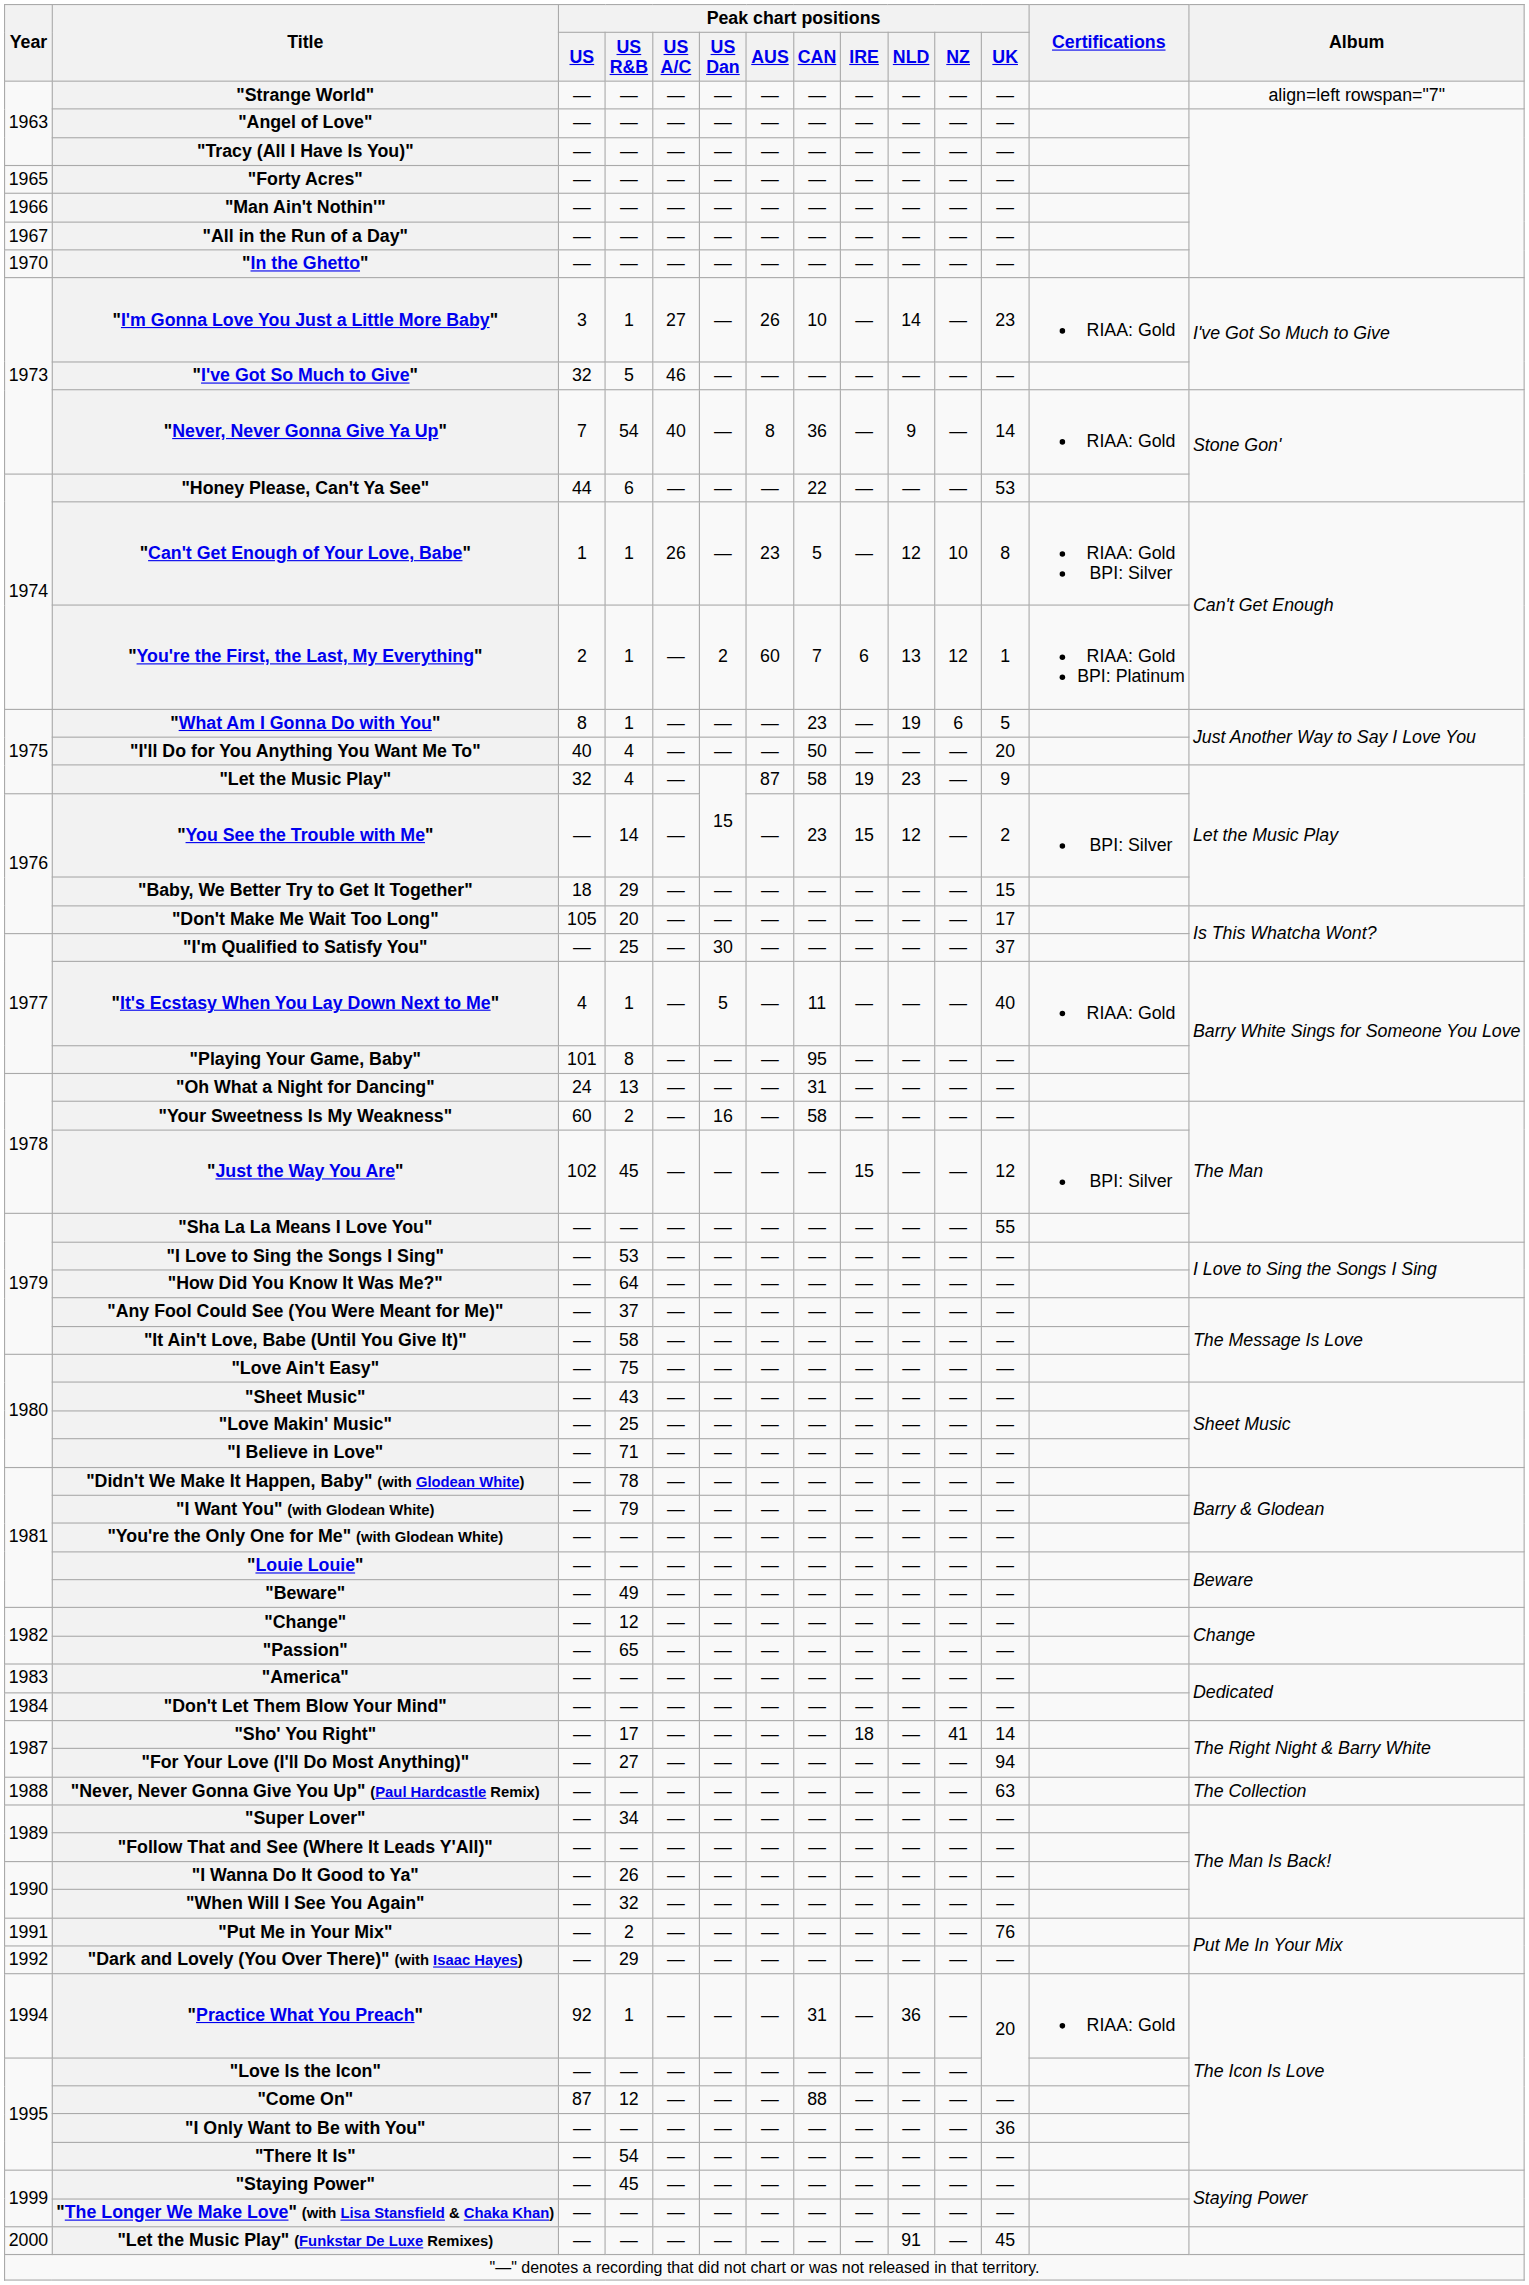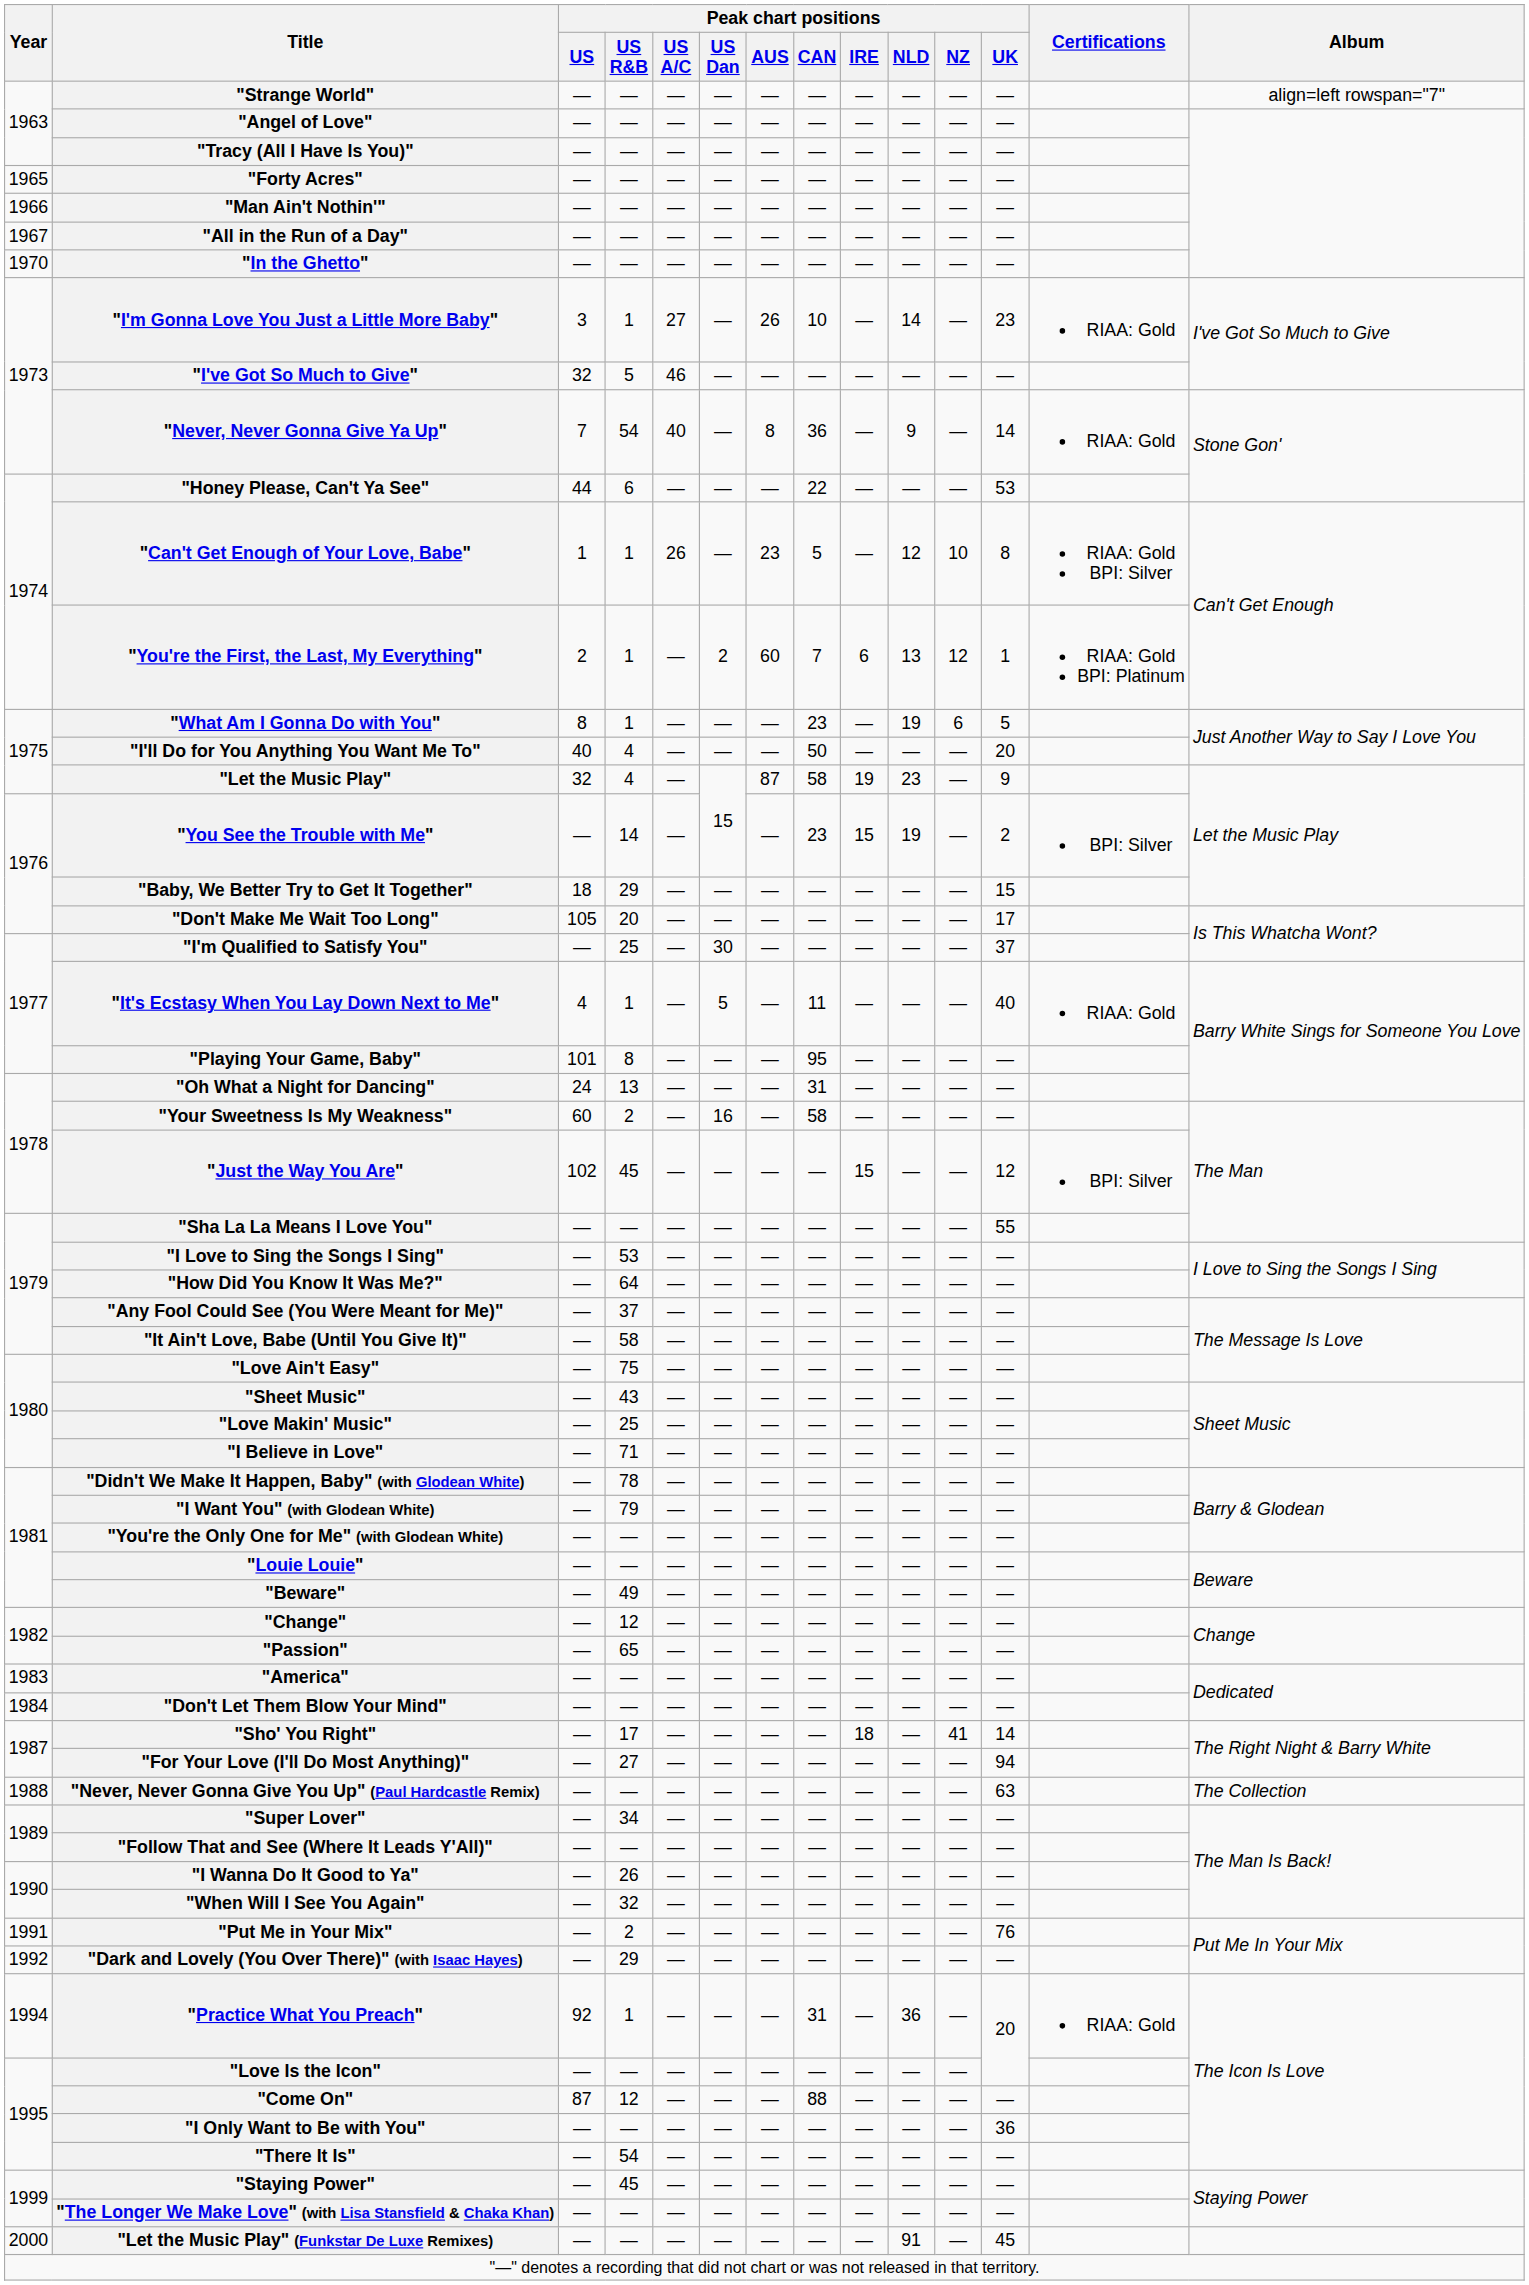(911, 835) 12 -> (911, 835) 19
